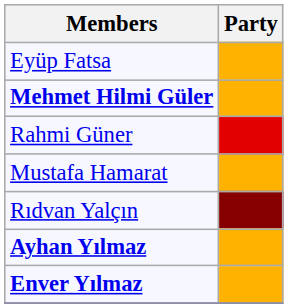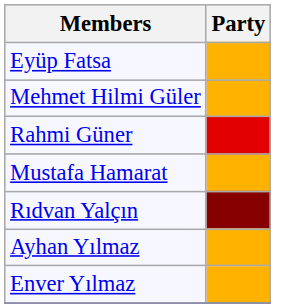(112, 98) bold -> (105, 98) normal
(78, 247) bold -> (75, 247) normal
(76, 284) bold -> (73, 284) normal
